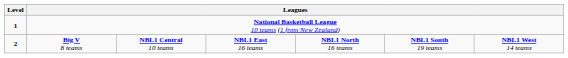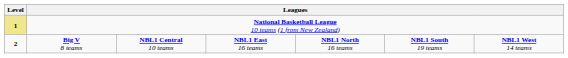(16, 25) no background -> (16, 25) khaki background
